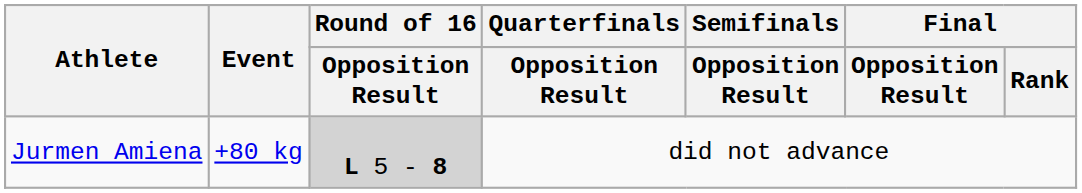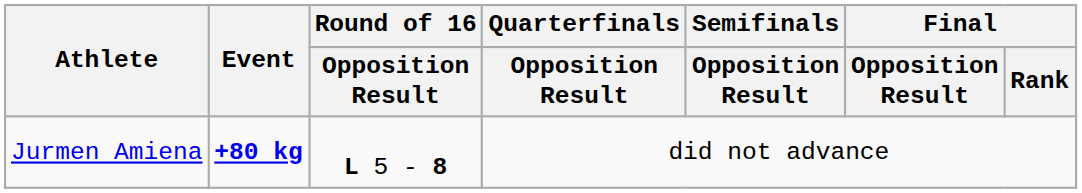(259, 152) normal -> (259, 152) bold
(396, 167) lightgrey background -> (396, 167) no background
